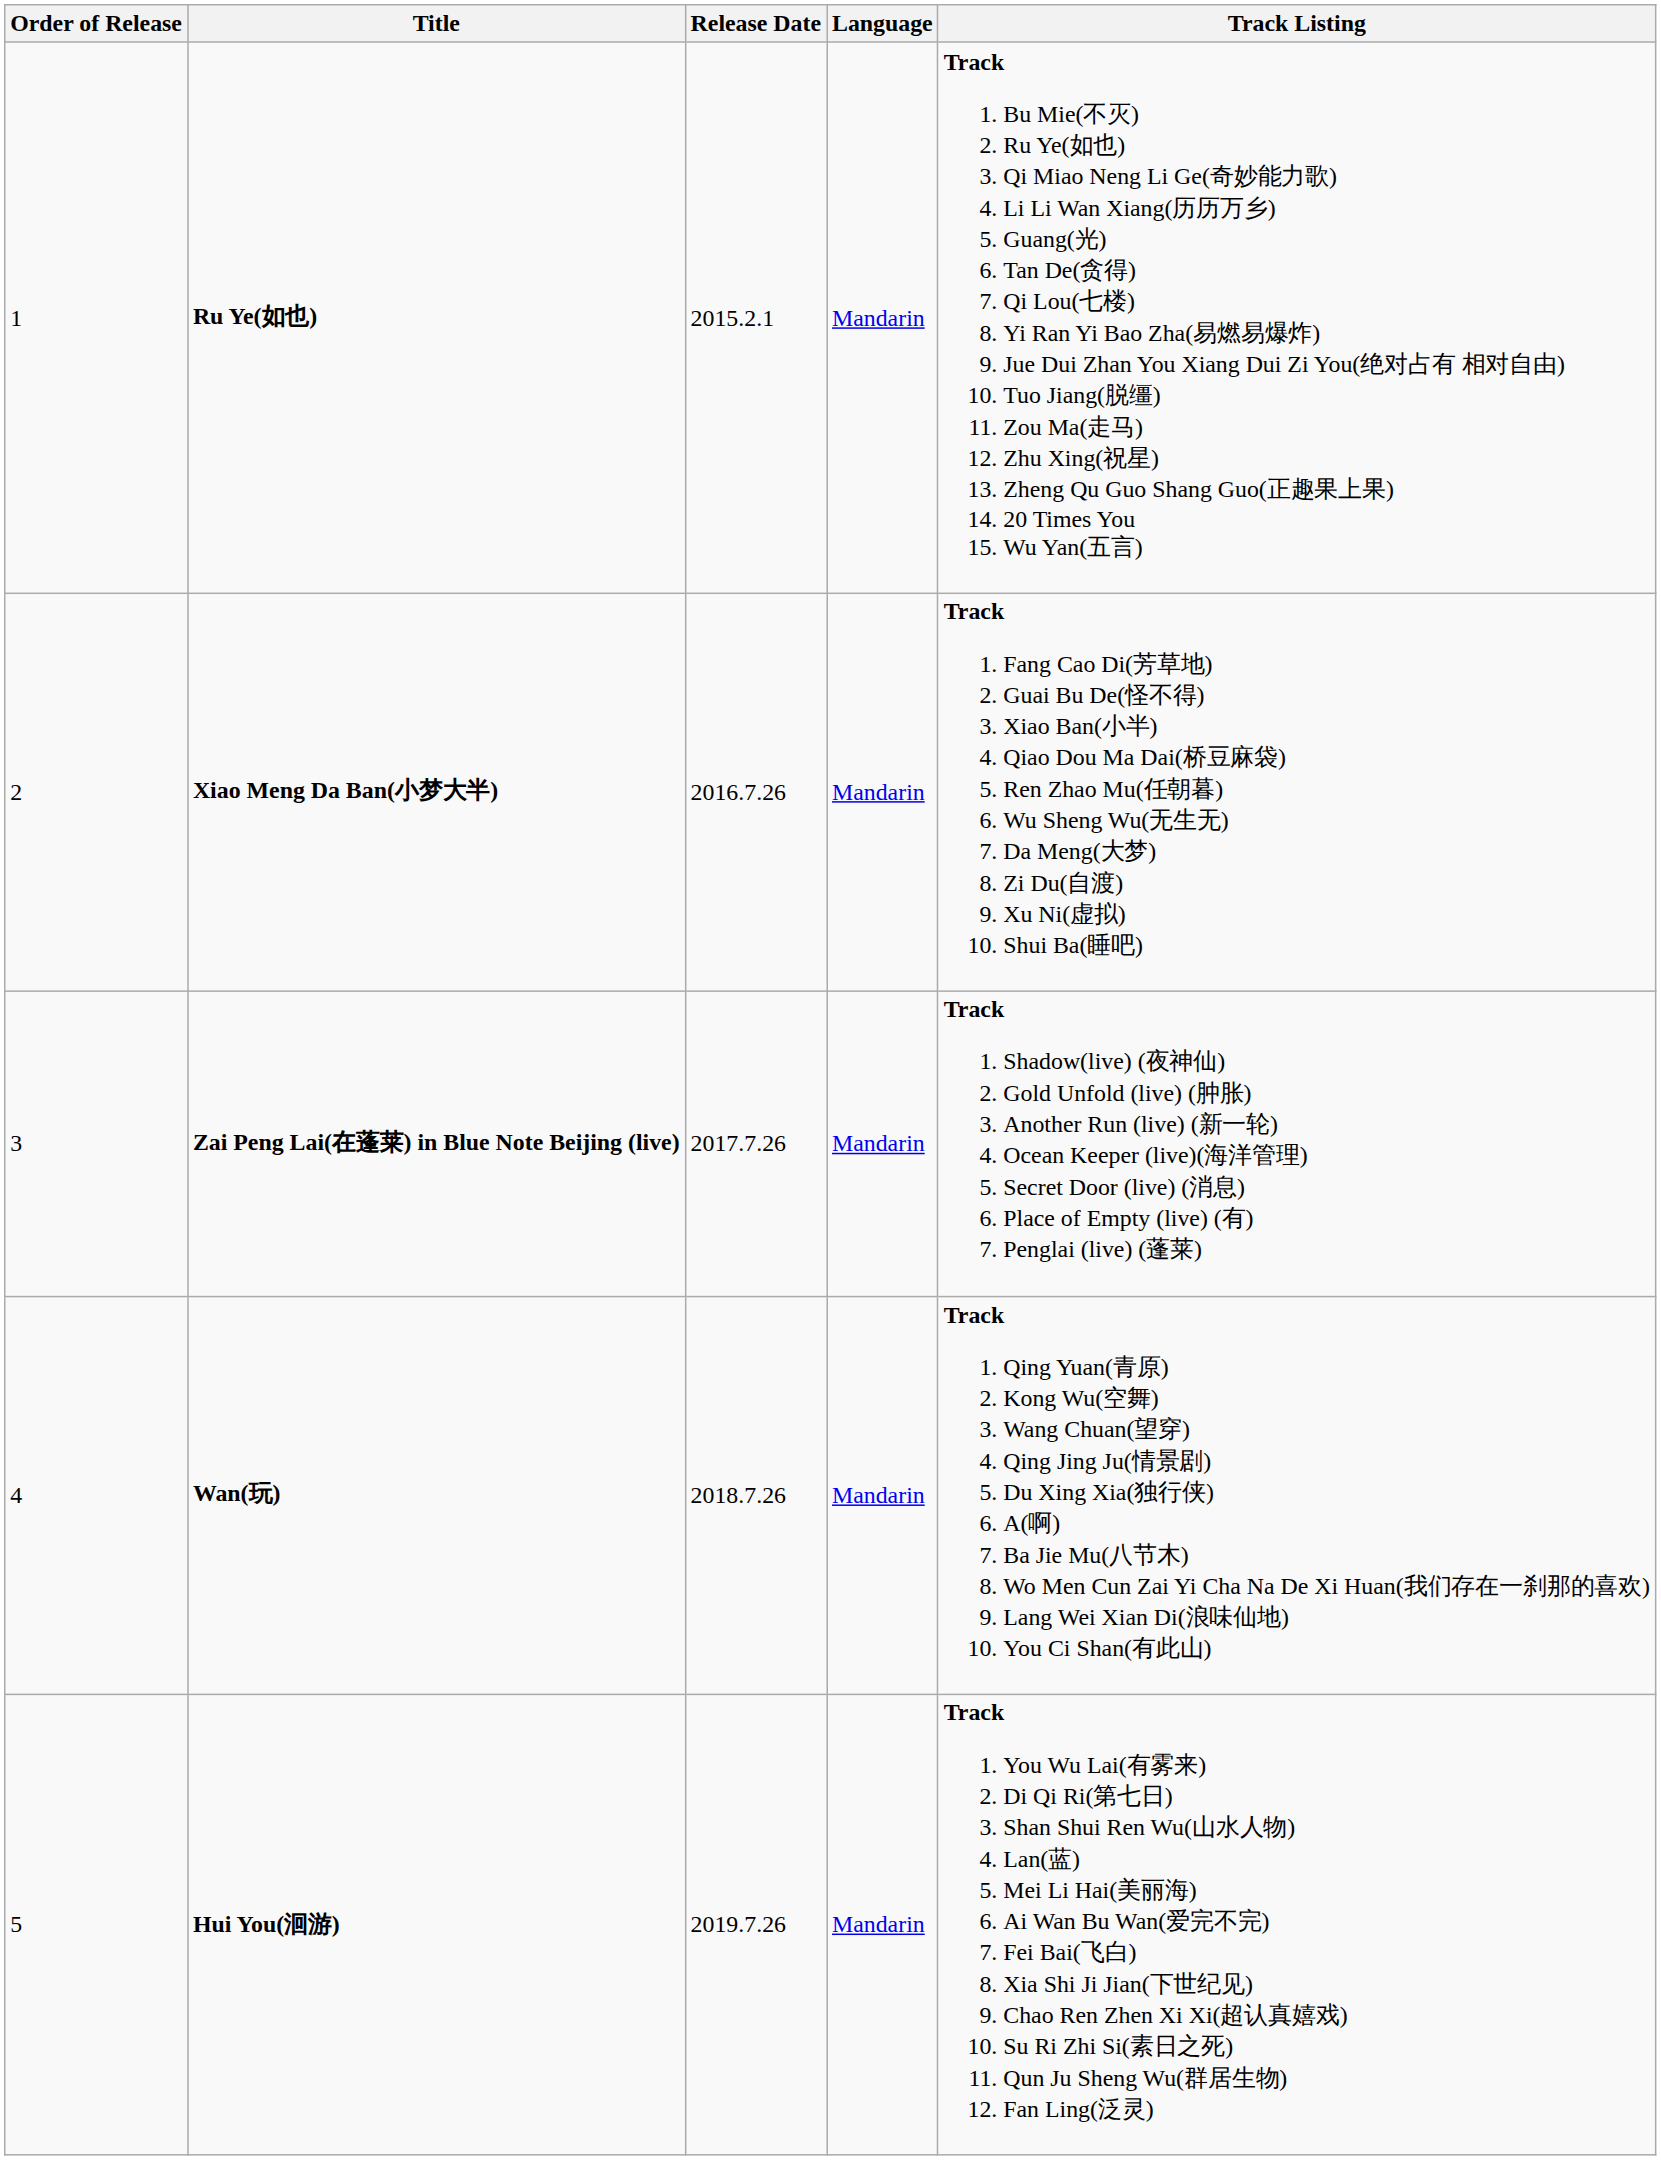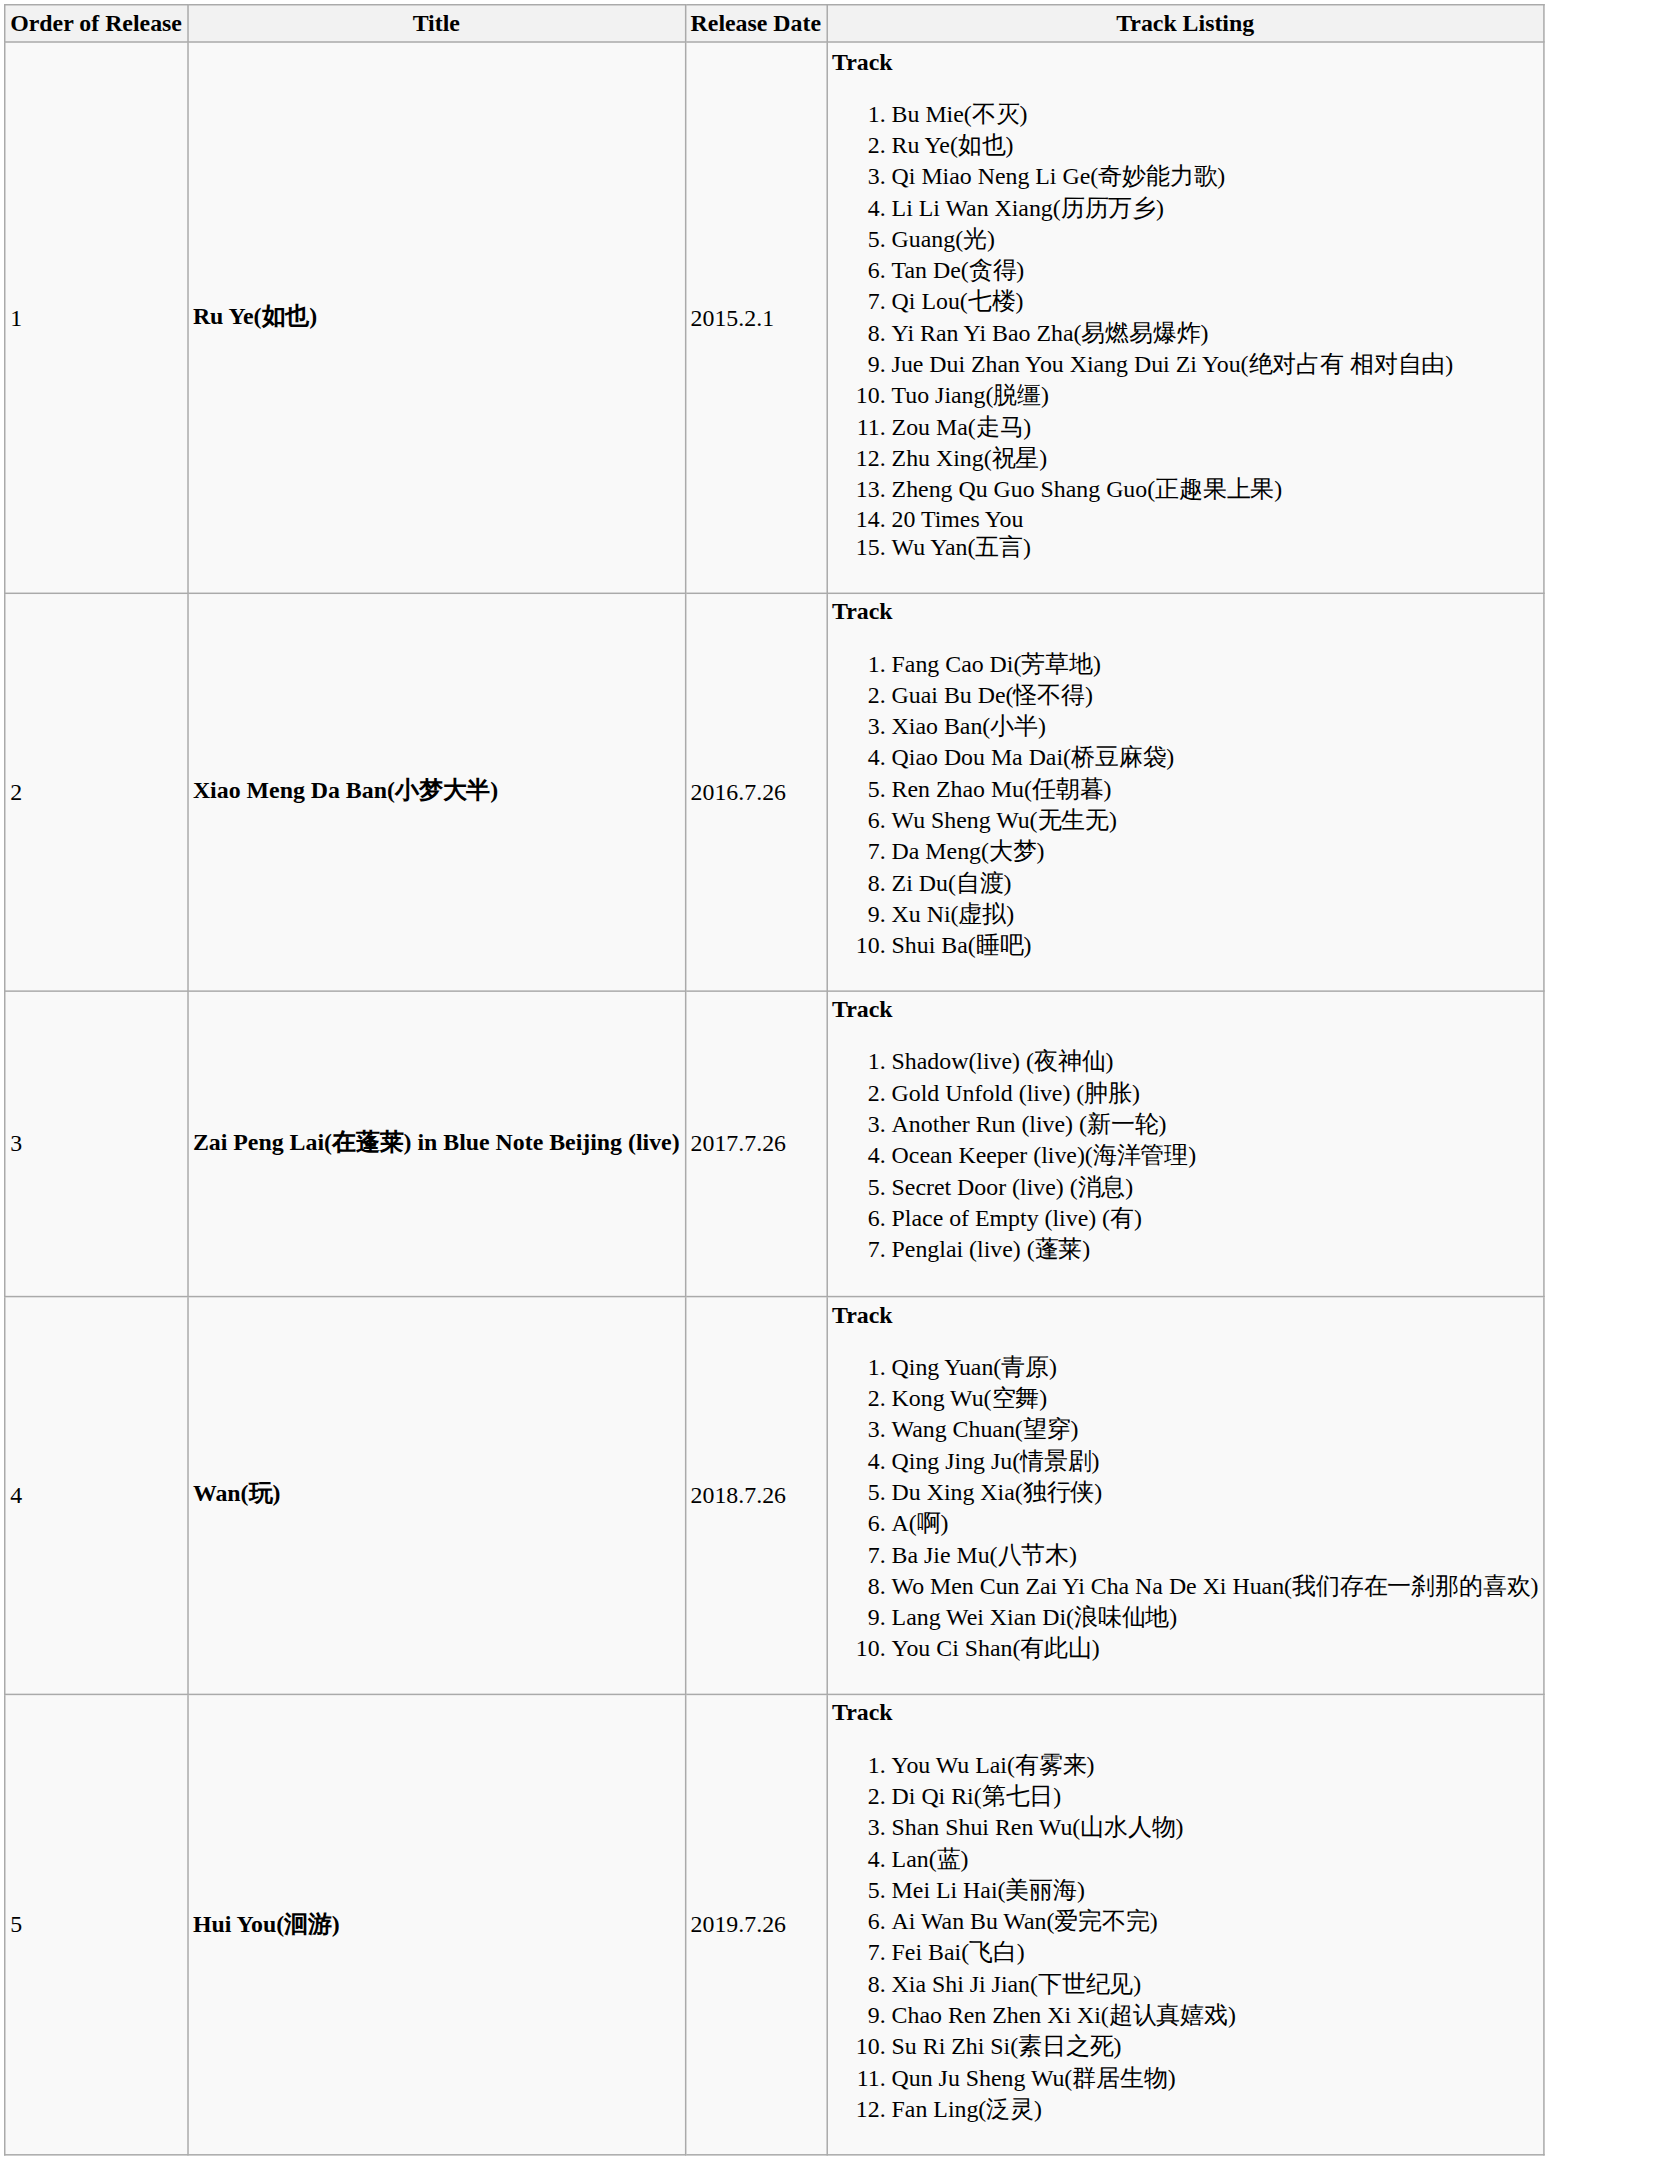- column: (882, 23)
